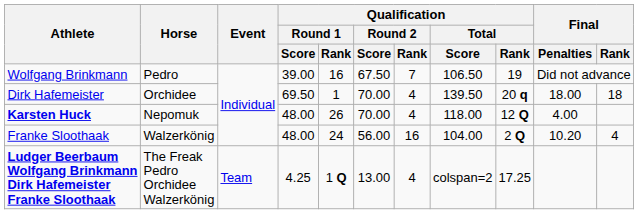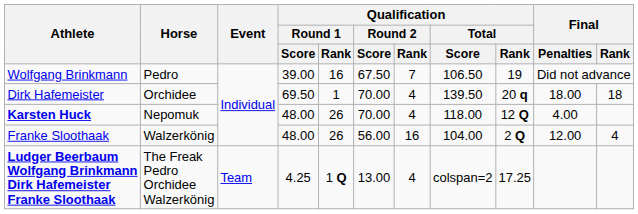(336, 136) 24 -> (336, 136) 26
(565, 136) 10.20 -> (565, 136) 12.00
